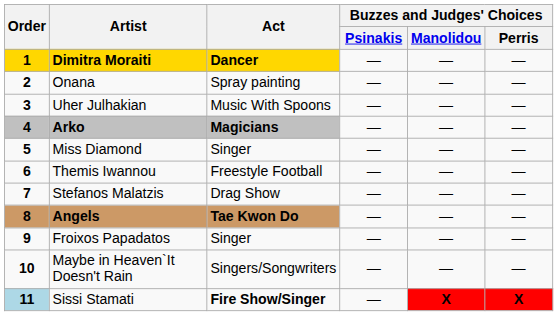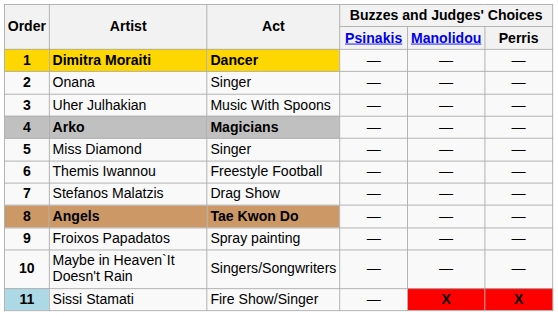(255, 82) Spray painting -> (231, 82) Singer
(231, 238) Singer -> (255, 238) Spray painting
(268, 299) bold -> (264, 299) normal
